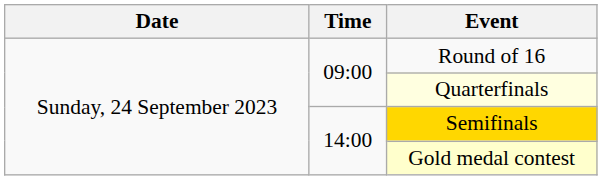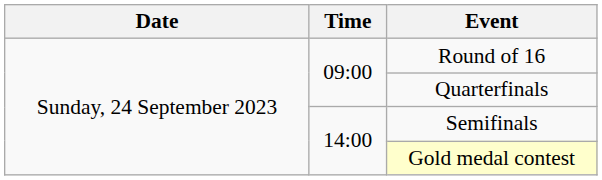(492, 89) lightyellow background -> (492, 89) no background
(492, 123) gold background -> (492, 123) no background
